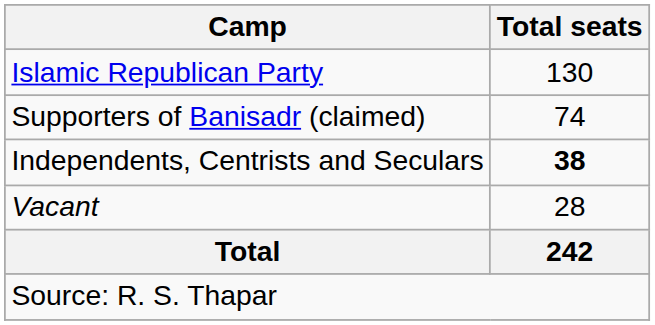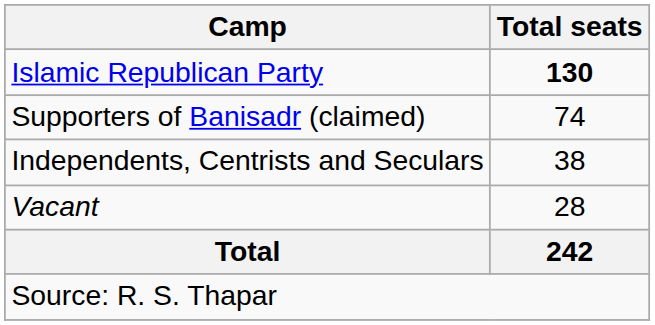(570, 71) normal -> (570, 71) bold
(570, 161) bold -> (570, 161) normal
